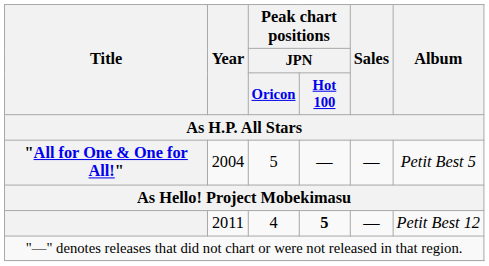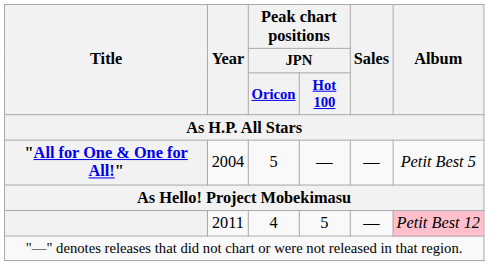(324, 223) bold -> (324, 223) normal
(438, 223) no background -> (438, 223) pink background
